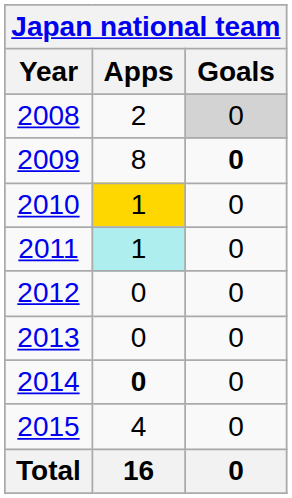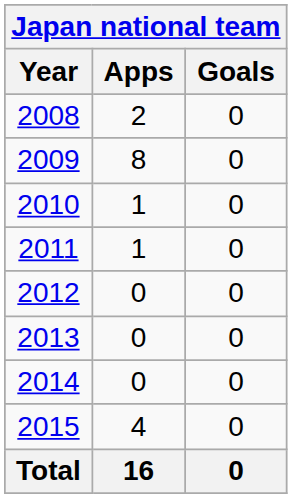(236, 115) lightgrey background -> (236, 115) no background
(236, 159) bold -> (236, 159) normal
(139, 204) gold background -> (139, 204) no background
(139, 248) paleturquoise background -> (139, 248) no background
(139, 381) bold -> (139, 381) normal
